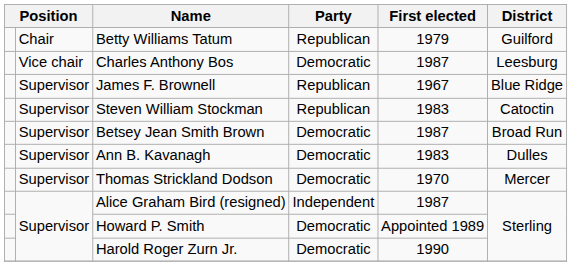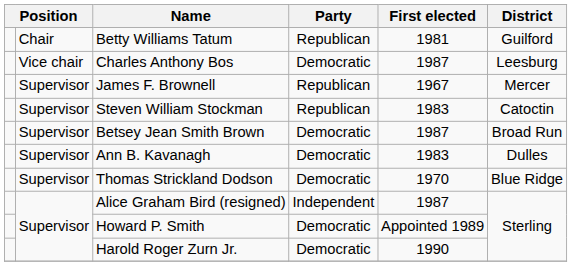(433, 39) 1979 -> (433, 39) 1981
(527, 86) Blue Ridge -> (527, 86) Mercer
(527, 179) Mercer -> (527, 179) Blue Ridge
